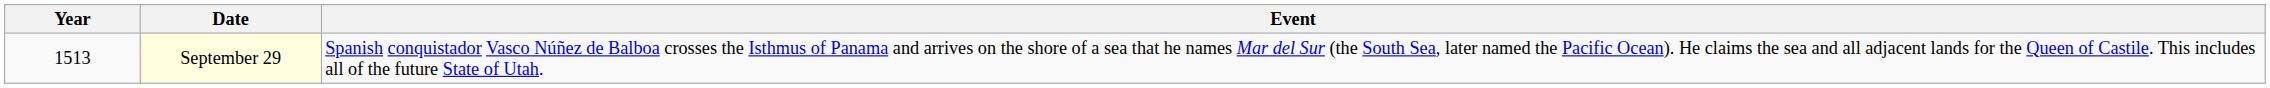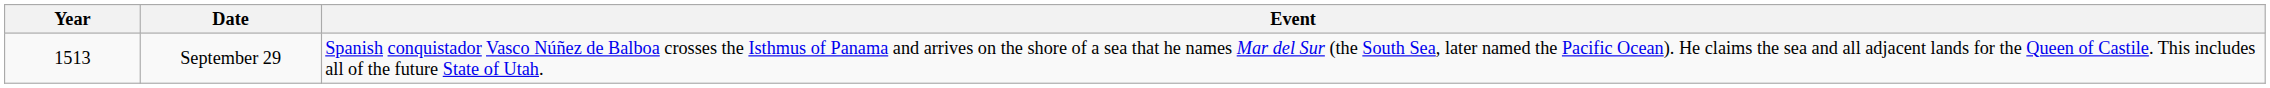(231, 58) lightyellow background -> (231, 58) no background
